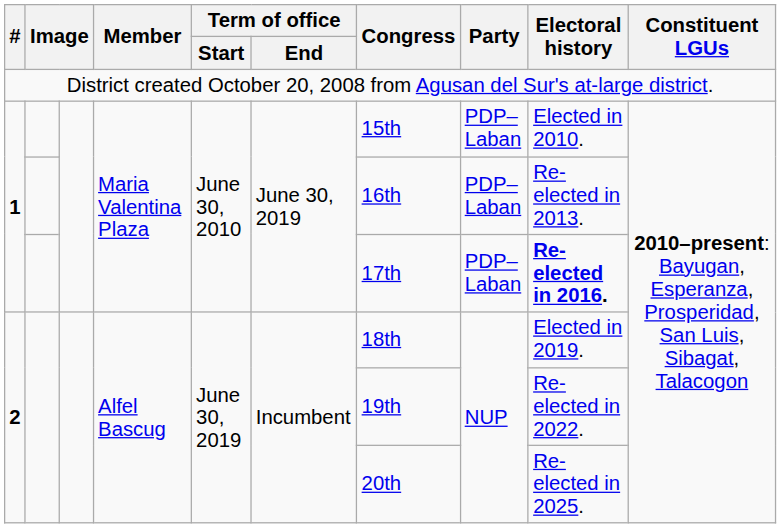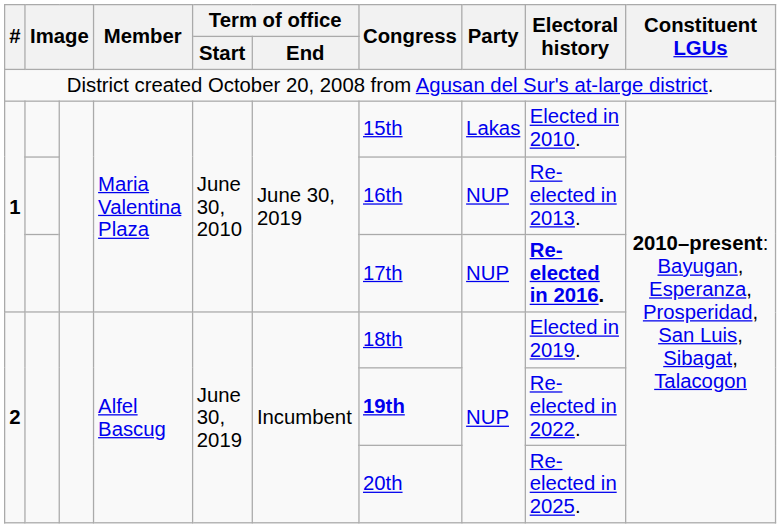(493, 128) PDP–Laban -> (493, 128) Lakas
(493, 195) PDP–Laban -> (488, 195) NUP
(493, 273) PDP–Laban -> (488, 273) NUP
(381, 406) normal -> (384, 406) bold
